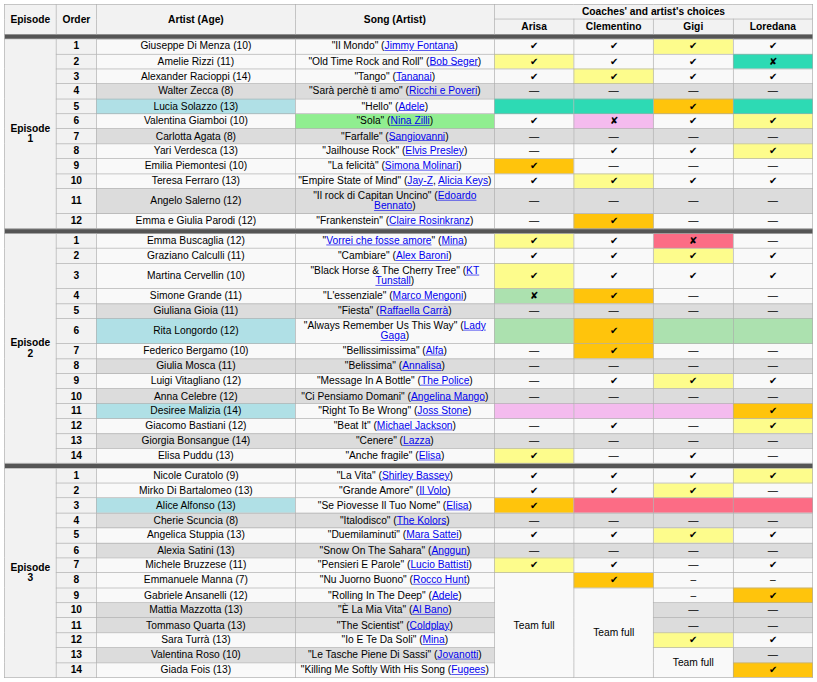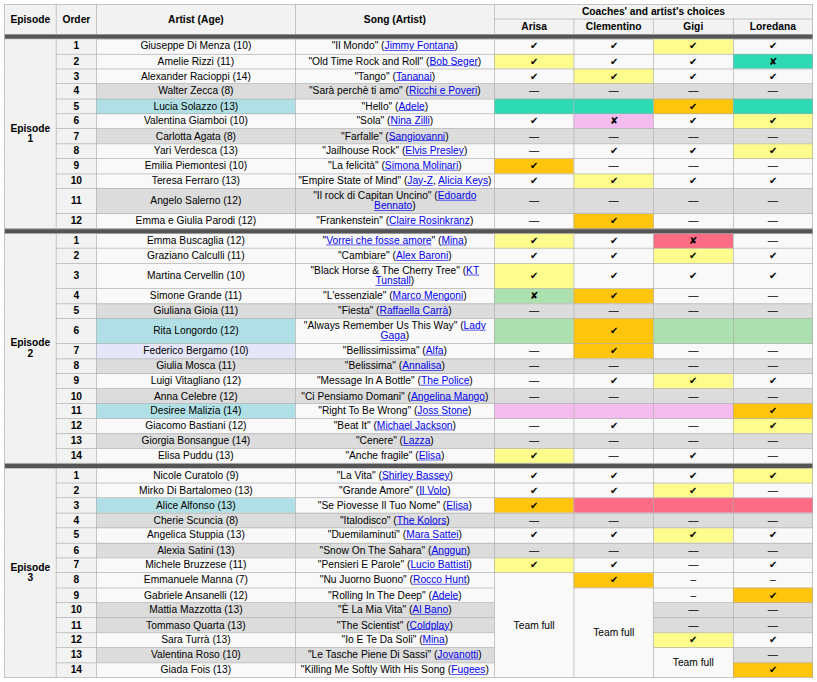(395, 121) lightgreen background -> (395, 121) no background
(196, 351) no background -> (196, 351) lavender background
